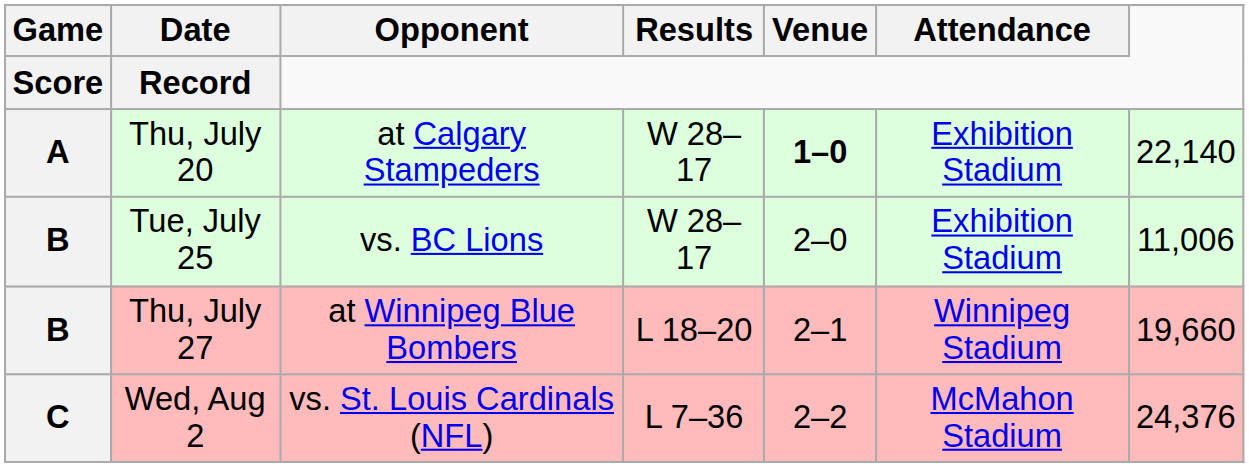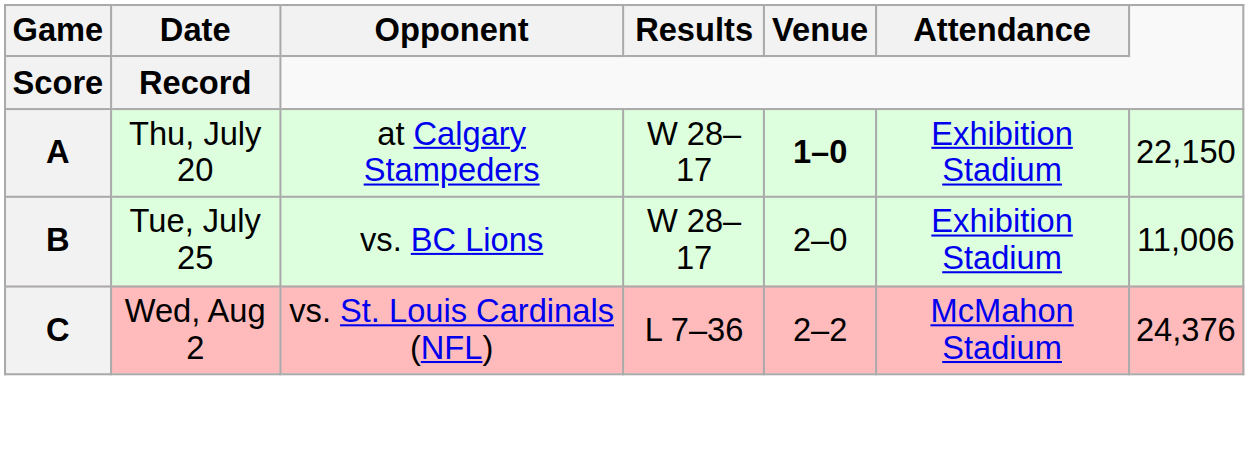(1186, 152) 22,140 -> (1186, 152) 22,150
- row: (195, 329)
